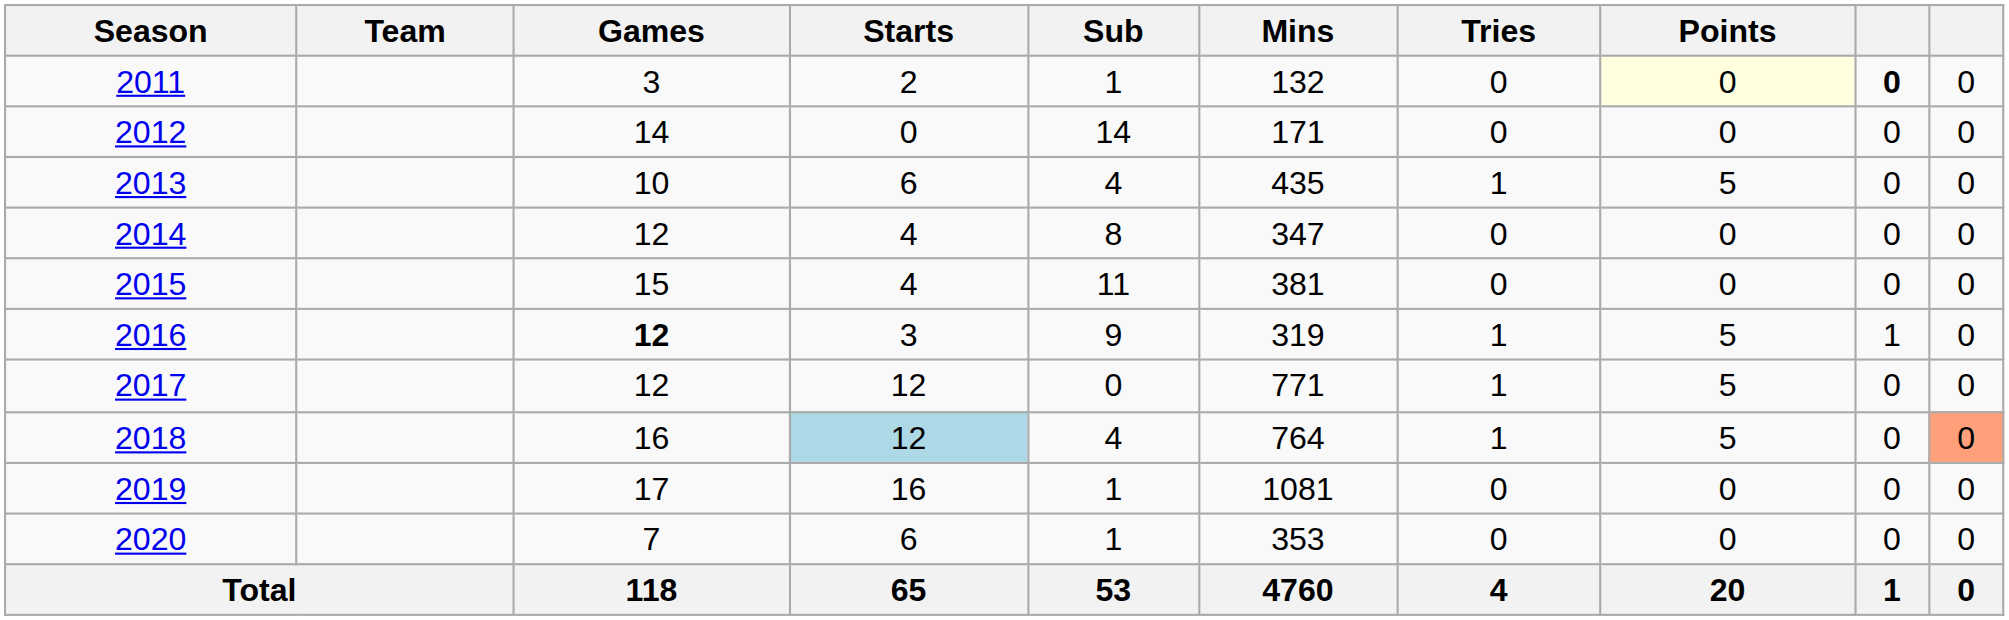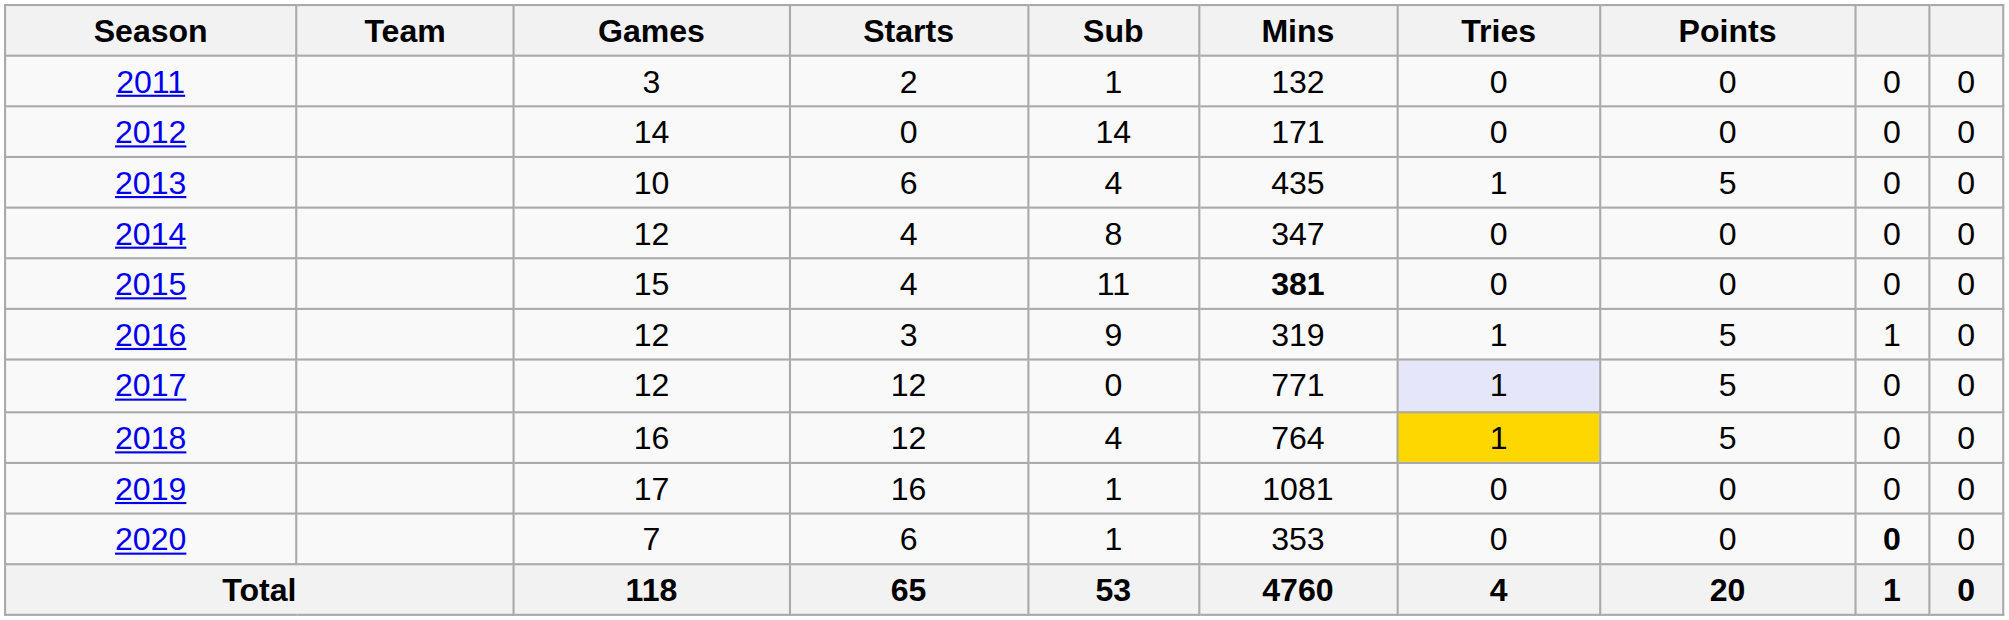(1728, 81) lightyellow background -> (1728, 81) no background
(1892, 81) bold -> (1892, 81) normal
(1298, 284) normal -> (1298, 284) bold
(651, 335) bold -> (651, 335) normal
(1499, 386) no background -> (1499, 386) lavender background
(909, 437) lightblue background -> (909, 437) no background
(1499, 437) no background -> (1499, 437) gold background
(1966, 437) lightsalmon background -> (1966, 437) no background
(1892, 538) normal -> (1892, 538) bold
